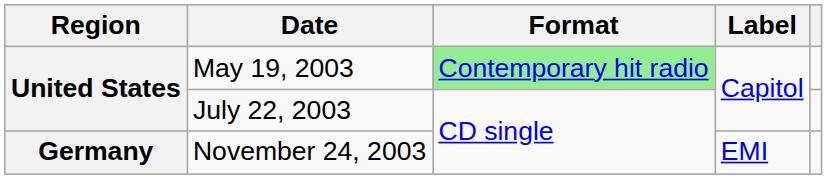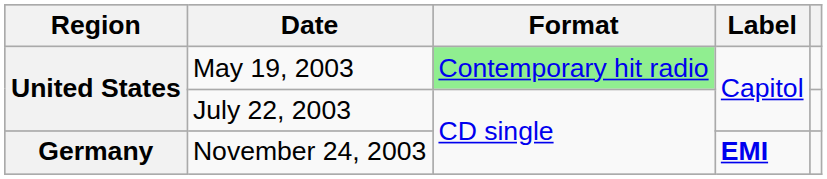(744, 151) normal -> (744, 151) bold
